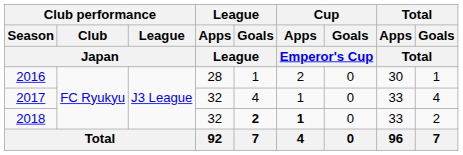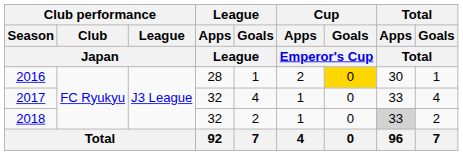(350, 77) no background -> (350, 77) gold background
(255, 118) bold -> (255, 118) normal
(301, 118) bold -> (301, 118) normal
(396, 118) no background -> (396, 118) lightgrey background
